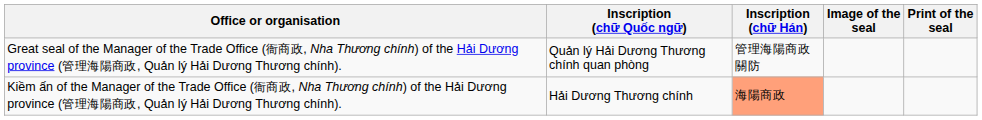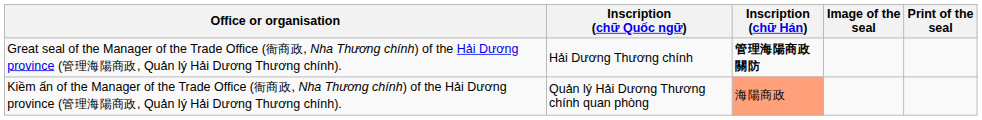(627, 57) Quản lý Hải Dương Thương chính quan phòng -> (621, 57) Hải Dương Thương chính
(773, 57) normal -> (773, 57) bold
(621, 96) Hải Dương Thương chính -> (627, 96) Quản lý Hải Dương Thương chính quan phòng
